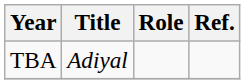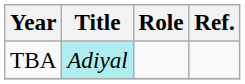(97, 59) no background -> (97, 59) paleturquoise background
